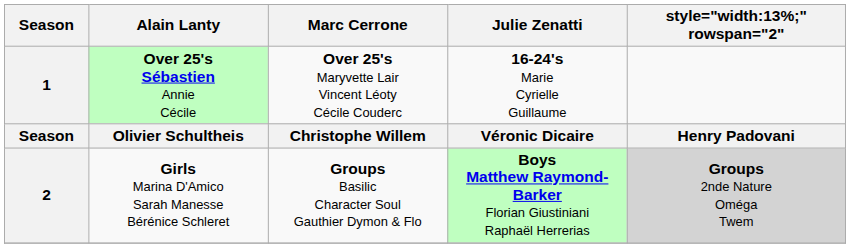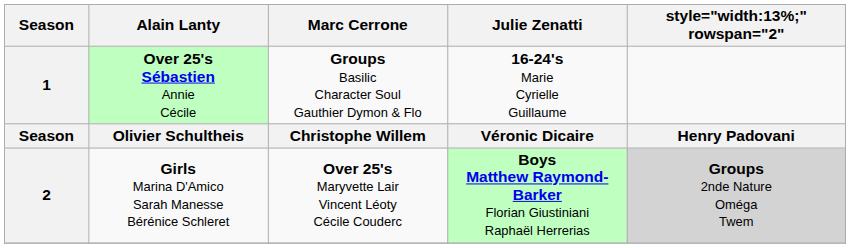(358, 85) Over 25's Maryvette Lair Vincent Léoty Cécile Couderc -> (358, 85) Groups Basilic Character Soul Gauthier Dymon & Flo
(358, 195) Groups Basilic Character Soul Gauthier Dymon & Flo -> (358, 195) Over 25's Maryvette Lair Vincent Léoty Cécile Couderc
